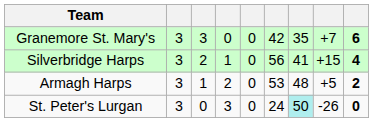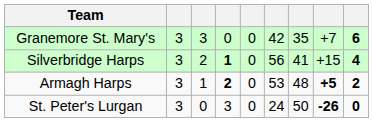(228, 60) normal -> (228, 60) bold
(228, 83) normal -> (228, 83) bold
(328, 83) normal -> (328, 83) bold
(301, 106) paleturquoise background -> (301, 106) no background
(328, 106) normal -> (328, 106) bold
